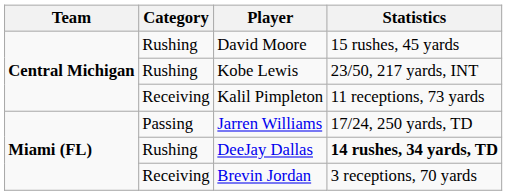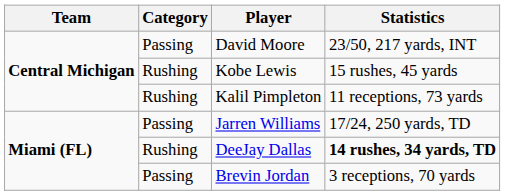(170, 44) Rushing -> (168, 44) Passing
(395, 44) 15 rushes, 45 yards -> (403, 44) 23/50, 217 yards, INT
(405, 71) 23/50, 217 yards, INT -> (393, 71) 15 rushes, 45 yards
(176, 97) Receiving -> (170, 97) Rushing
(176, 176) Receiving -> (168, 176) Passing
